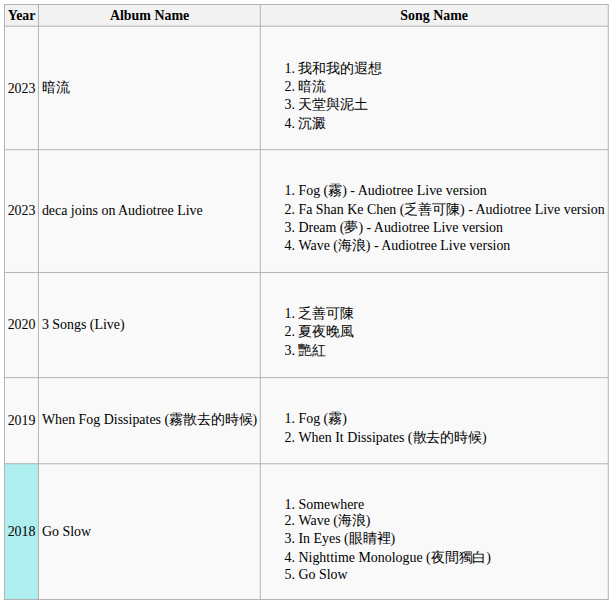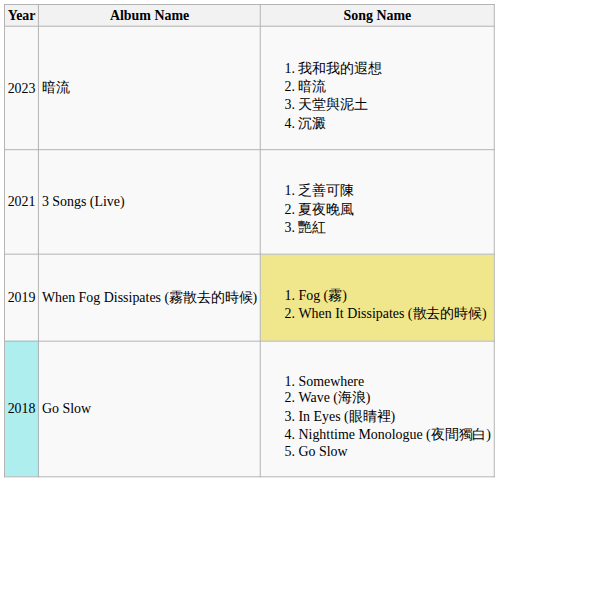- row: (122, 211)
(22, 324) 2020 -> (22, 201) 2021
(434, 428) no background -> (377, 305) khaki background
